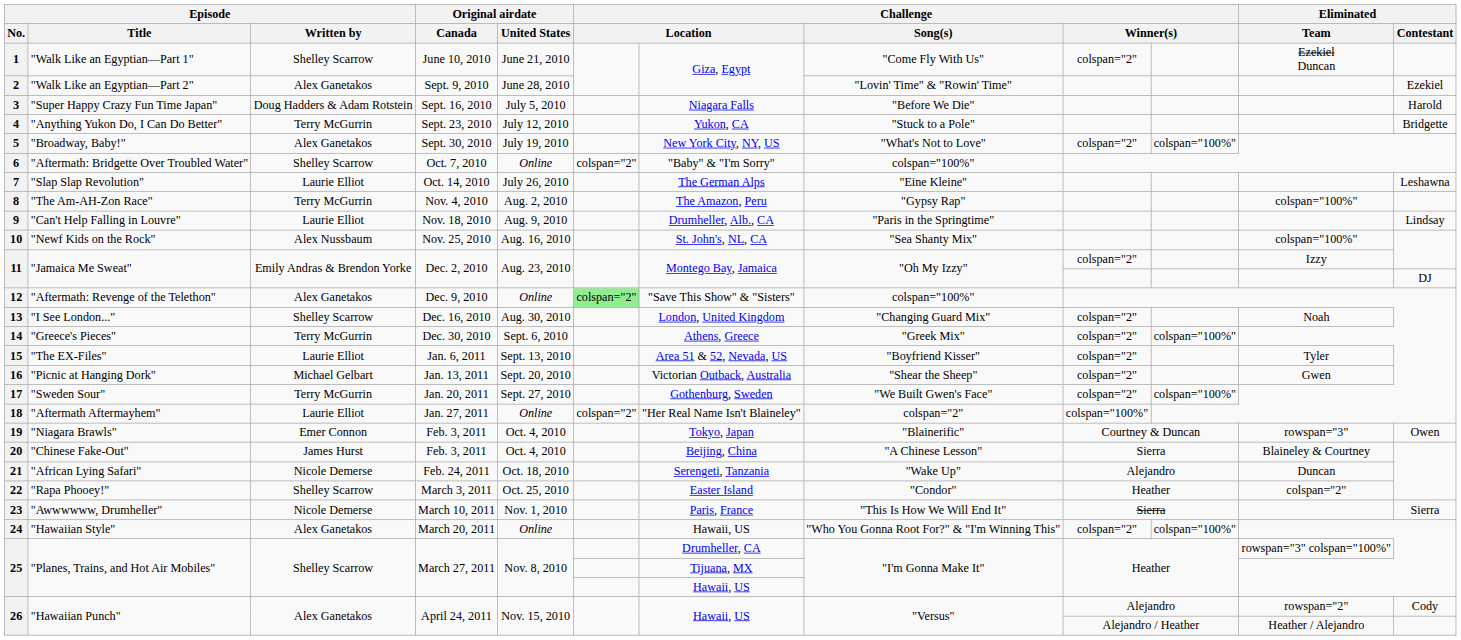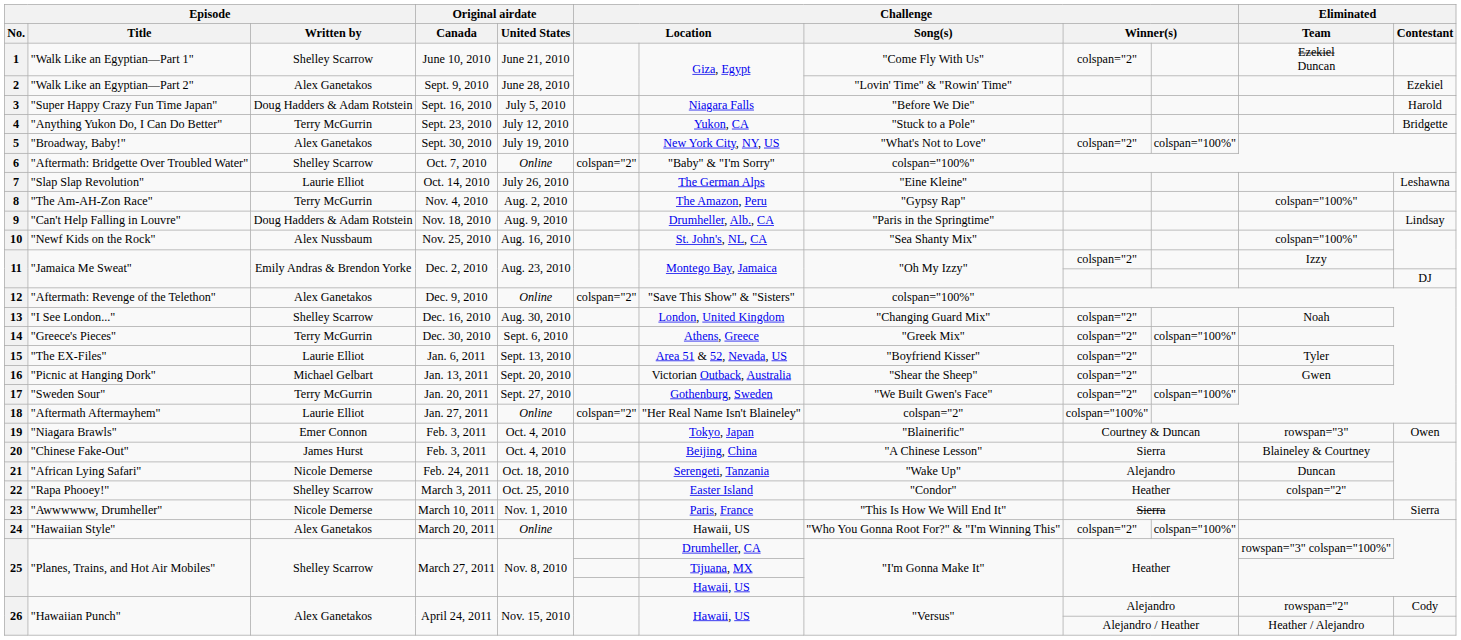(333, 220) Laurie Elliot -> (333, 220) Doug Hadders & Adam Rotstein
(606, 297) lightgreen background -> (606, 297) no background
